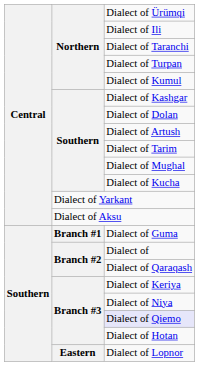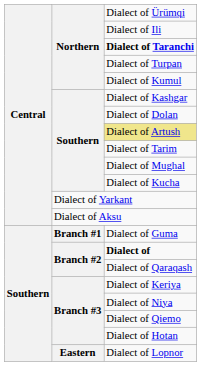(148, 47) normal -> (150, 47) bold
(143, 132) no background -> (143, 132) khaki background
(128, 251) normal -> (128, 251) bold
(144, 319) lavender background -> (144, 319) no background
